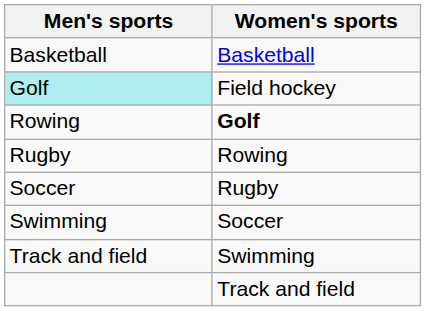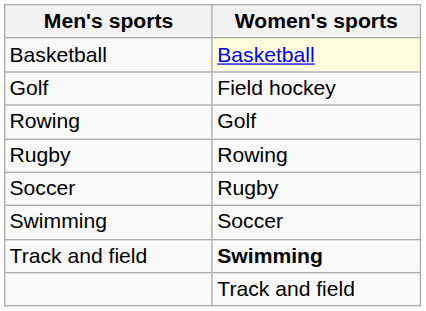(266, 54) no background -> (266, 54) lightyellow background
(29, 88) paleturquoise background -> (29, 88) no background
(238, 121) bold -> (237, 121) normal
(266, 255) normal -> (270, 255) bold
